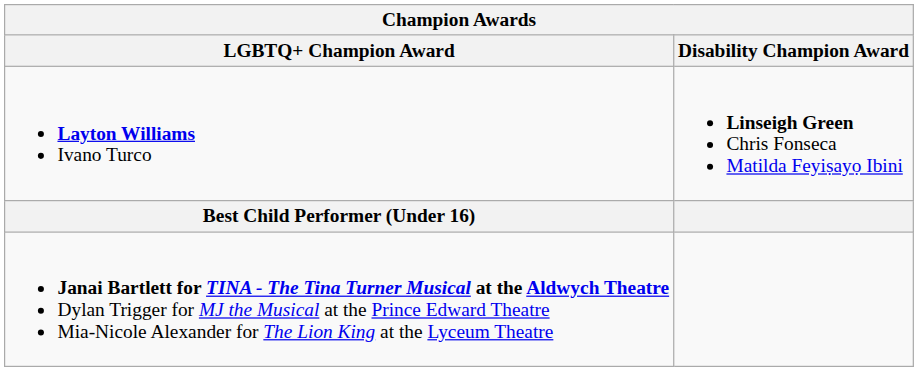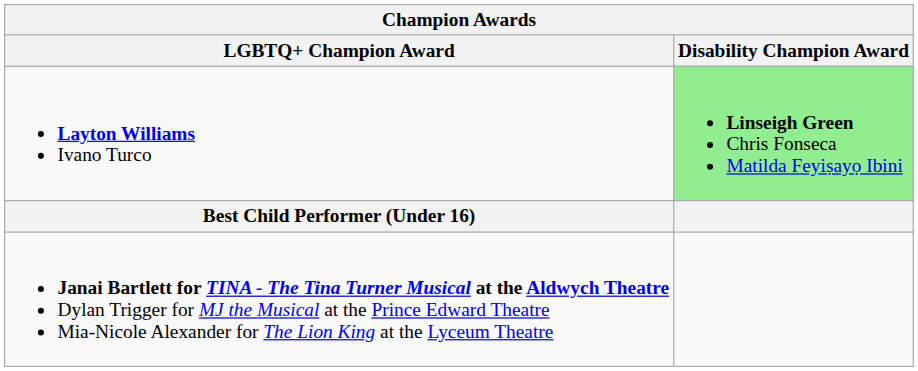(794, 144) no background -> (794, 144) lightgreen background
